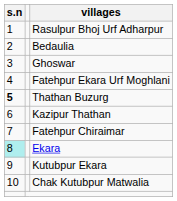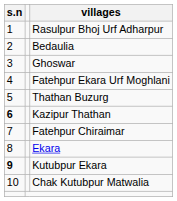(10, 98) bold -> (10, 98) normal
(10, 115) normal -> (10, 115) bold
(10, 149) paleturquoise background -> (10, 149) no background
(10, 166) normal -> (10, 166) bold
